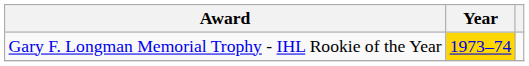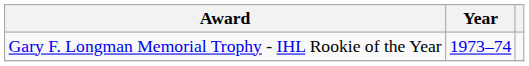(481, 46) gold background -> (481, 46) no background
